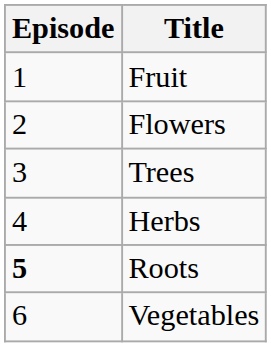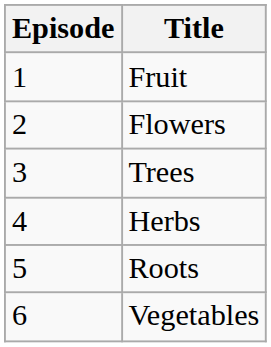(19, 268) bold -> (19, 268) normal
